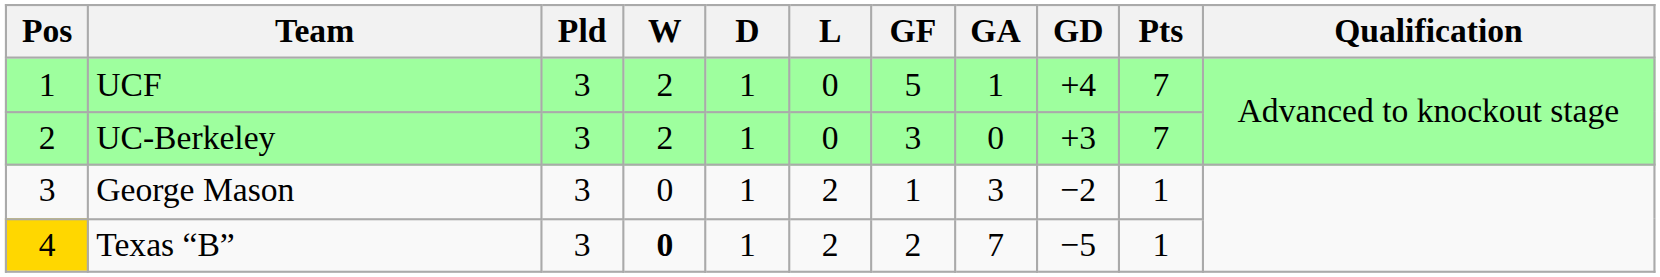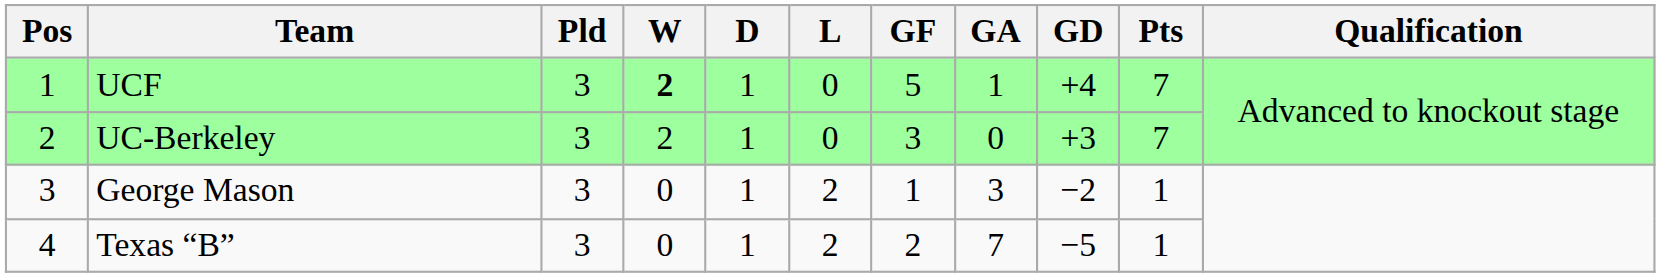(665, 84) normal -> (665, 84) bold
(47, 244) gold background -> (47, 244) no background
(665, 244) bold -> (665, 244) normal
